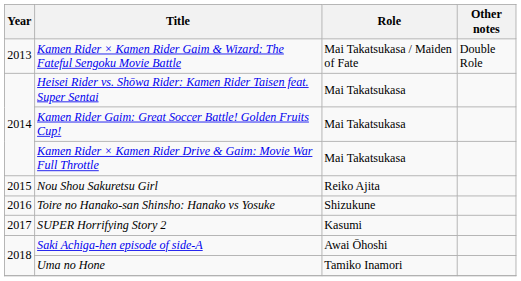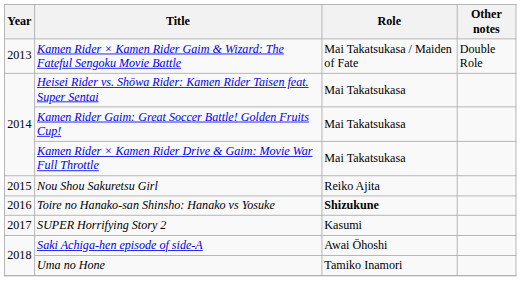(350, 205) normal -> (352, 205) bold
